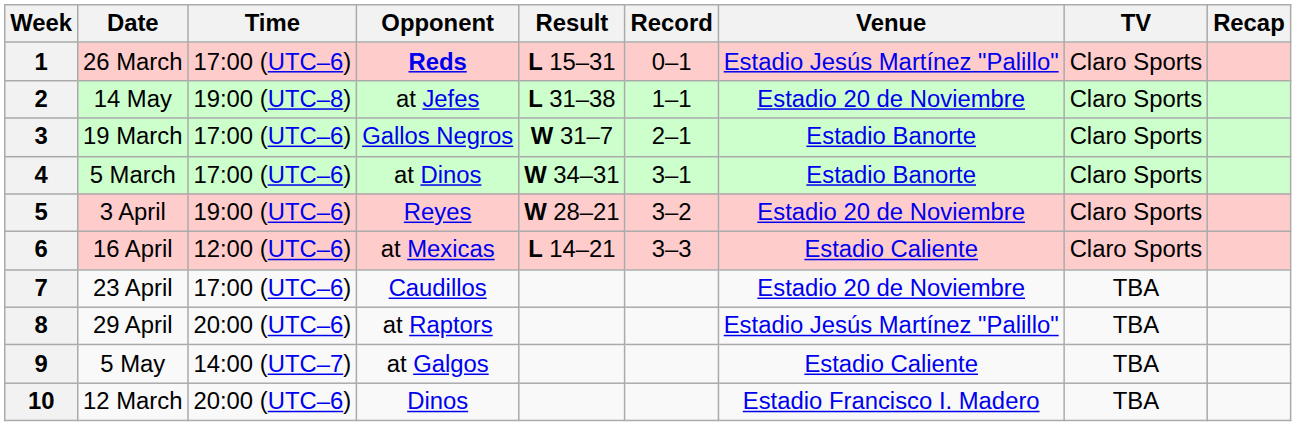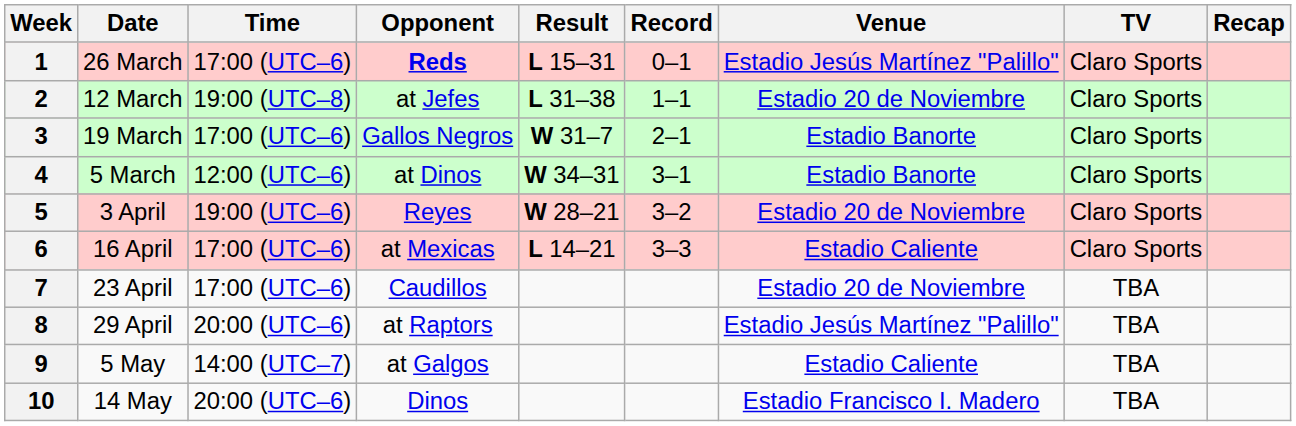(133, 99) 14 May -> (133, 99) 12 March
(272, 174) 17:00 (UTC–6) -> (272, 174) 12:00 (UTC–6)
(272, 250) 12:00 (UTC–6) -> (272, 250) 17:00 (UTC–6)
(133, 401) 12 March -> (133, 401) 14 May
